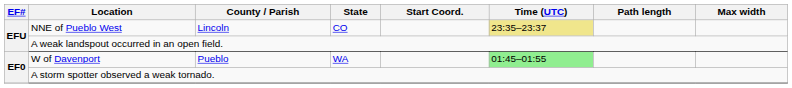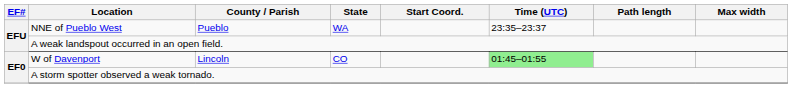(213, 28) Lincoln -> (213, 28) Pueblo
(340, 28) CO -> (340, 28) WA
(519, 28) khaki background -> (519, 28) no background
(213, 59) Pueblo -> (213, 59) Lincoln
(340, 59) WA -> (340, 59) CO
